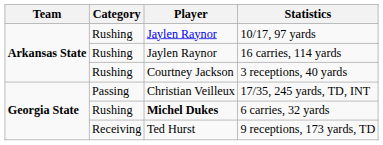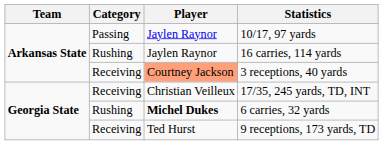(112, 33) Rushing -> (111, 33) Passing
(112, 72) Rushing -> (117, 72) Receiving
(190, 72) no background -> (190, 72) lightsalmon background
(111, 91) Passing -> (117, 91) Receiving
